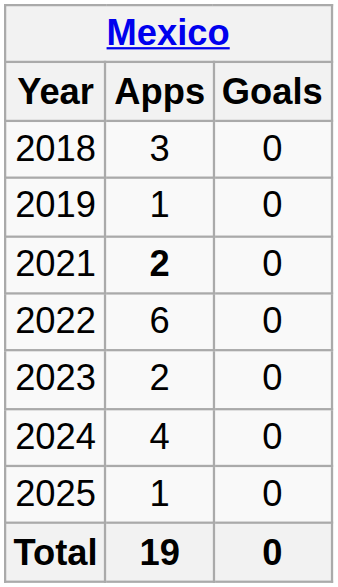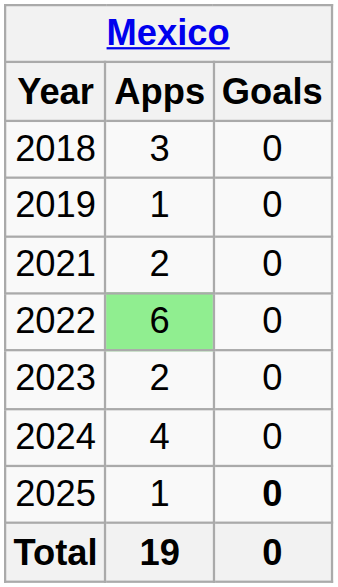(160, 263) bold -> (160, 263) normal
(160, 321) no background -> (160, 321) lightgreen background
(272, 494) normal -> (272, 494) bold
